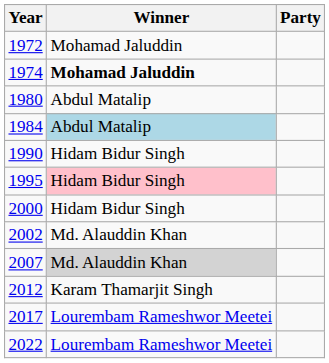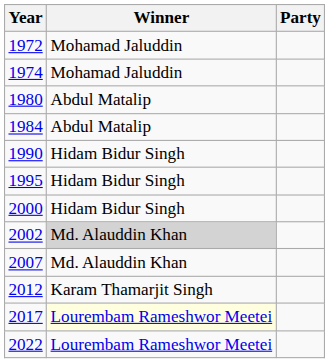(123, 72) bold -> (116, 72) normal
(101, 126) lightblue background -> (101, 126) no background
(118, 180) pink background -> (118, 180) no background
(119, 235) no background -> (119, 235) lightgrey background
(119, 262) lightgrey background -> (119, 262) no background
(161, 316) no background -> (161, 316) lightyellow background
